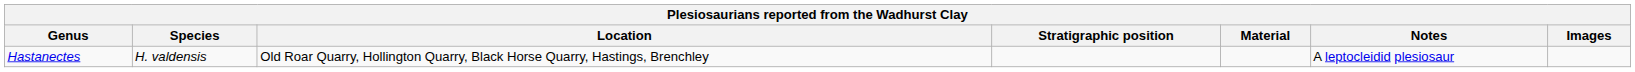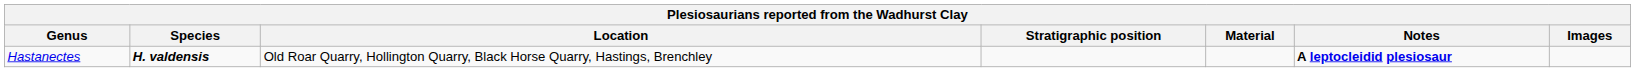(171, 56) normal -> (171, 56) bold
(1384, 56) normal -> (1375, 56) bold
